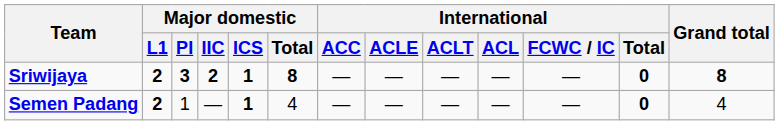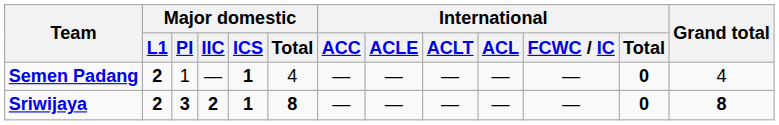rows swapped: (48, 76) <-> (74, 104)
